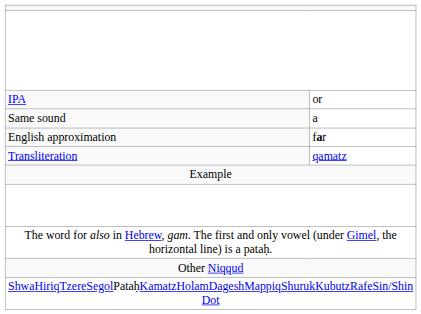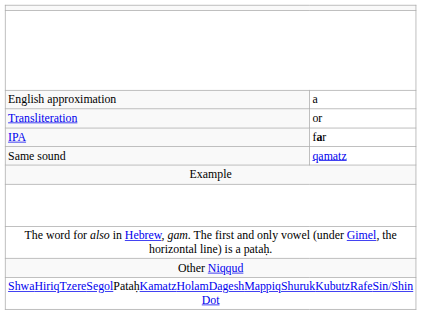(17, 99) IPA -> (62, 99) English approximation
(317, 99) or -> (315, 99) a
(37, 118) Same sound -> (43, 118) Transliteration
(315, 118) a -> (317, 118) or
(62, 137) English approximation -> (17, 137) IPA
(43, 155) Transliteration -> (37, 155) Same sound
